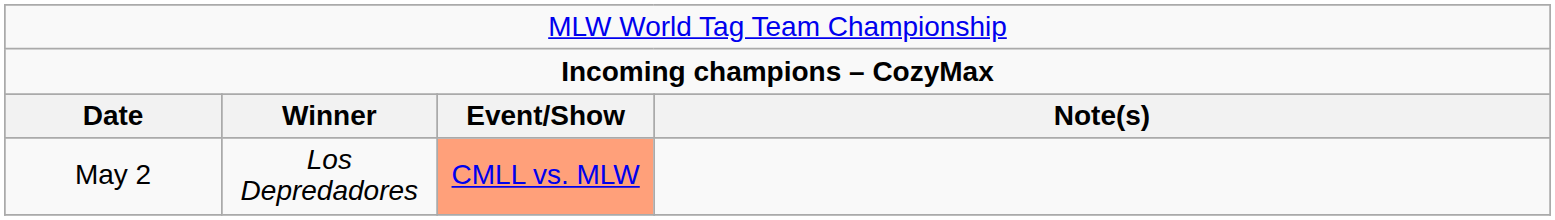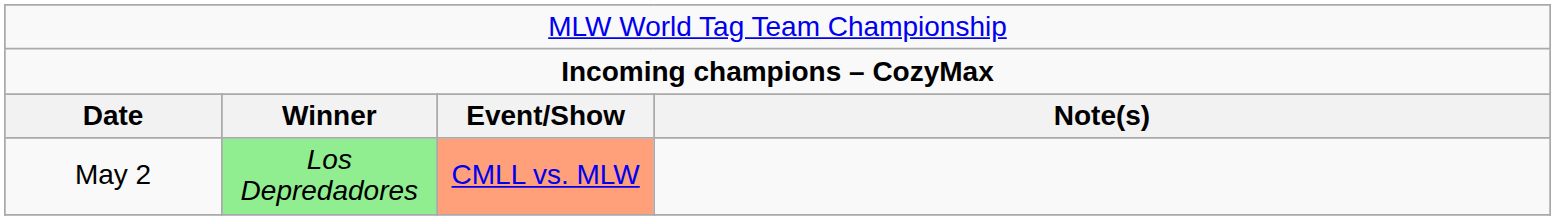(329, 175) no background -> (329, 175) lightgreen background
